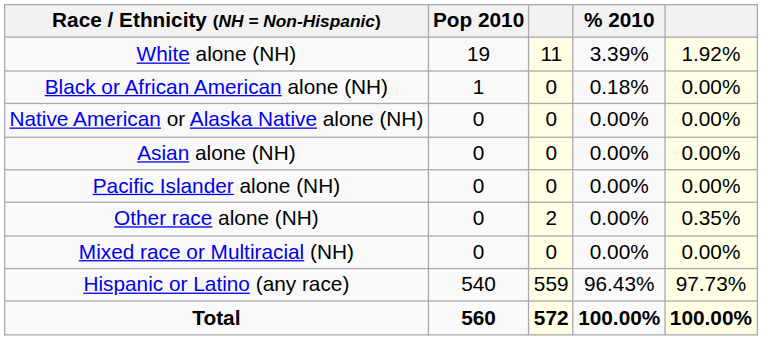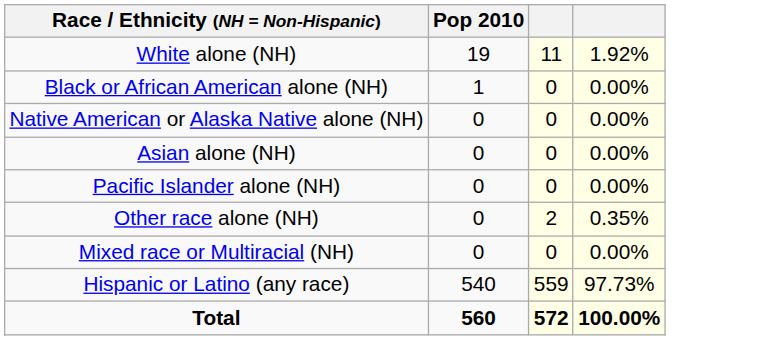- column: (619, 20)
